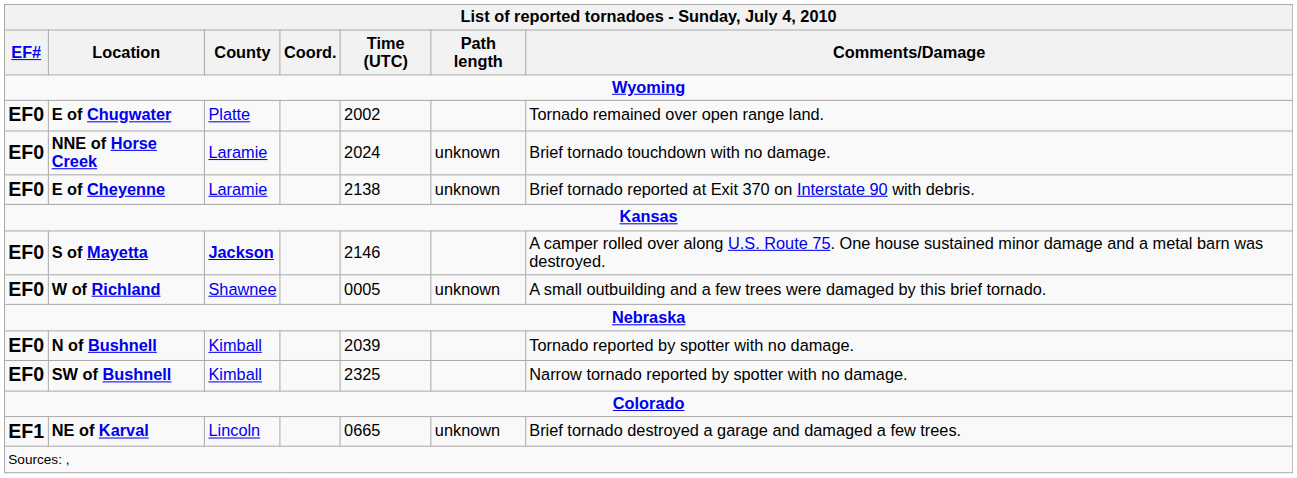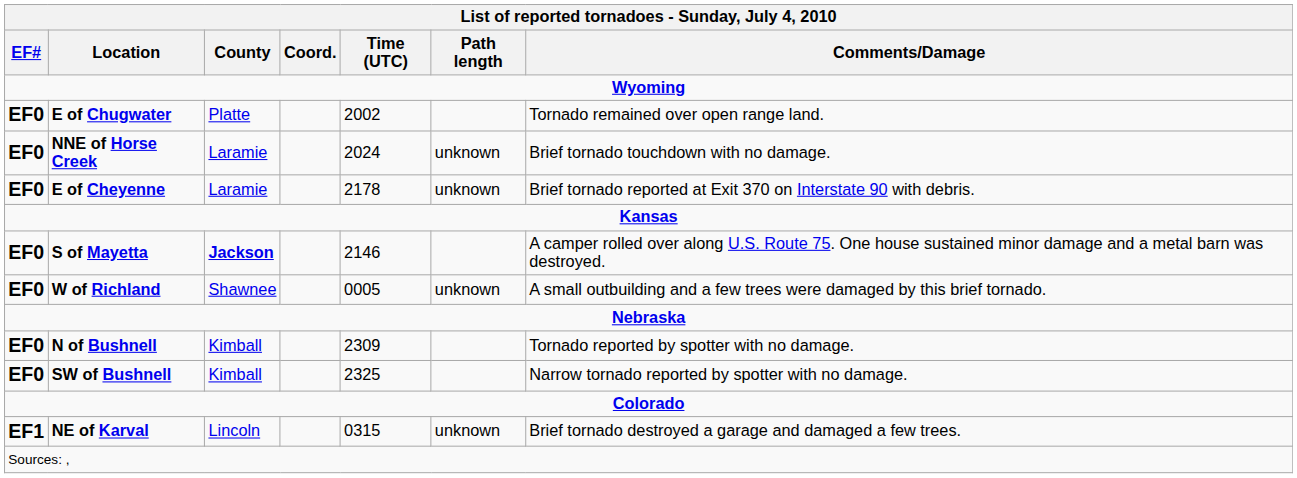(362, 189) 2138 -> (362, 189) 2178
(362, 345) 2039 -> (362, 345) 2309
(362, 431) 0665 -> (362, 431) 0315
